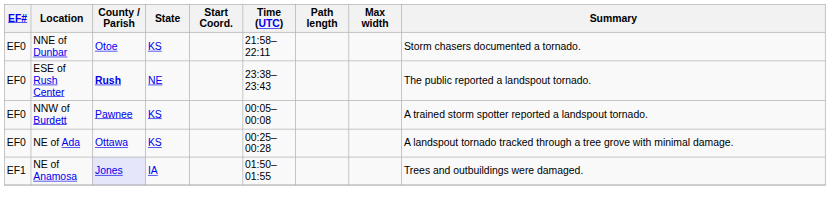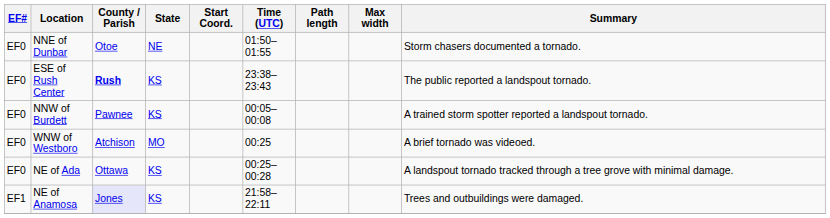(155, 46) KS -> (155, 46) NE
(261, 46) 21:58–22:11 -> (261, 46) 01:50–01:55
(155, 80) NE -> (155, 80) KS
+ row: (55, 143)
(153, 171) IA -> (155, 199) KS
(261, 171) 01:50–01:55 -> (261, 199) 21:58–22:11
